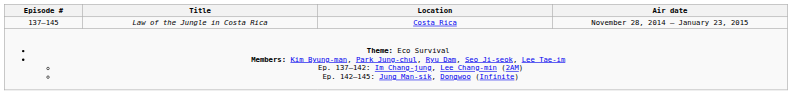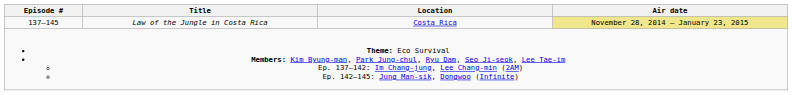(670, 22) no background -> (670, 22) khaki background
